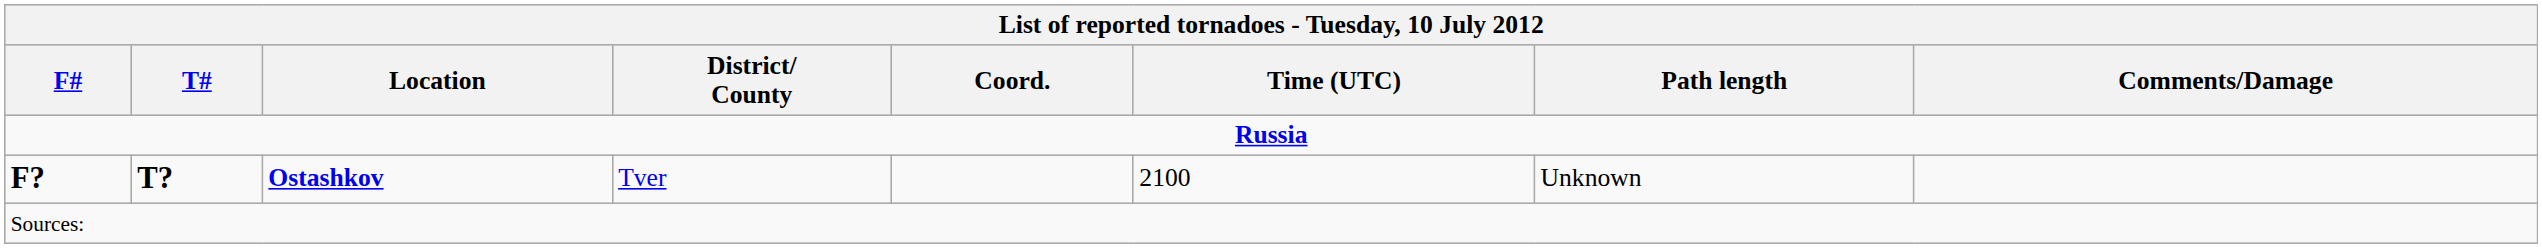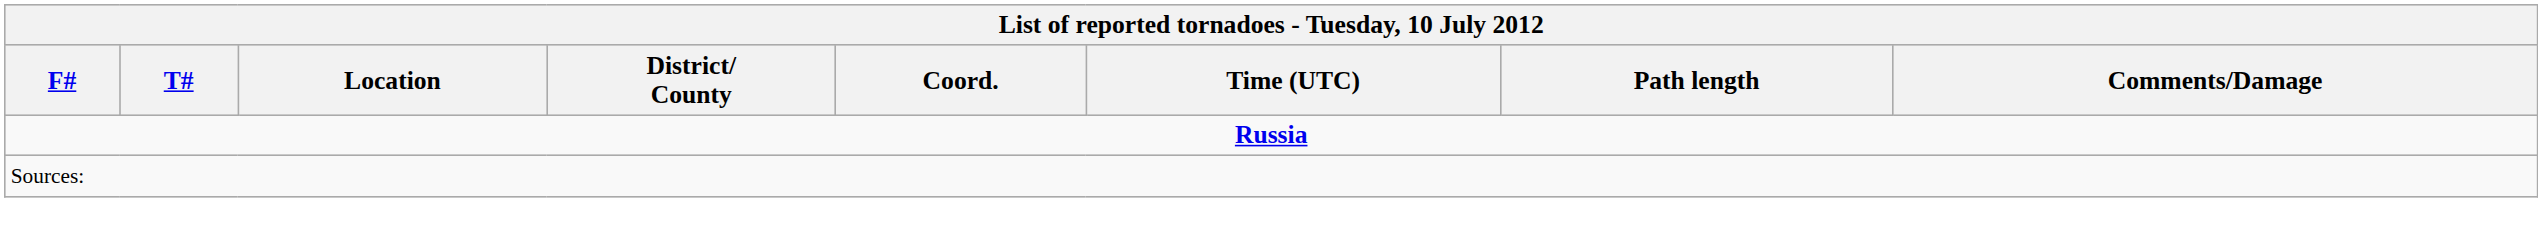- row: (28, 178)
